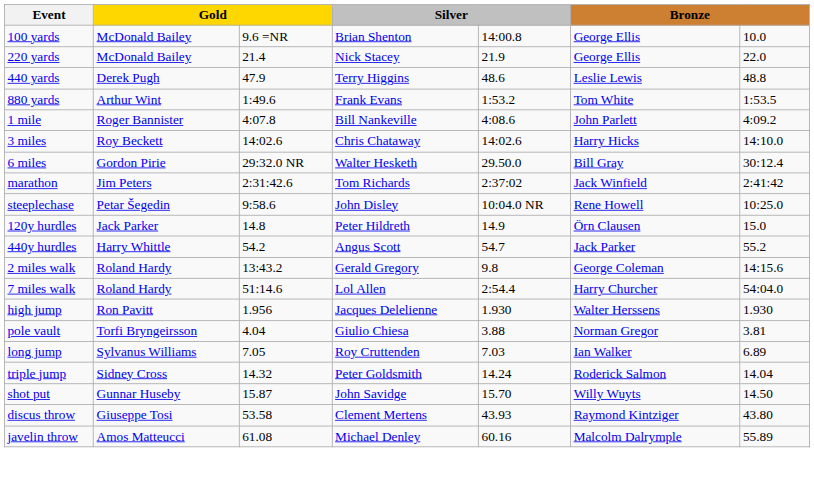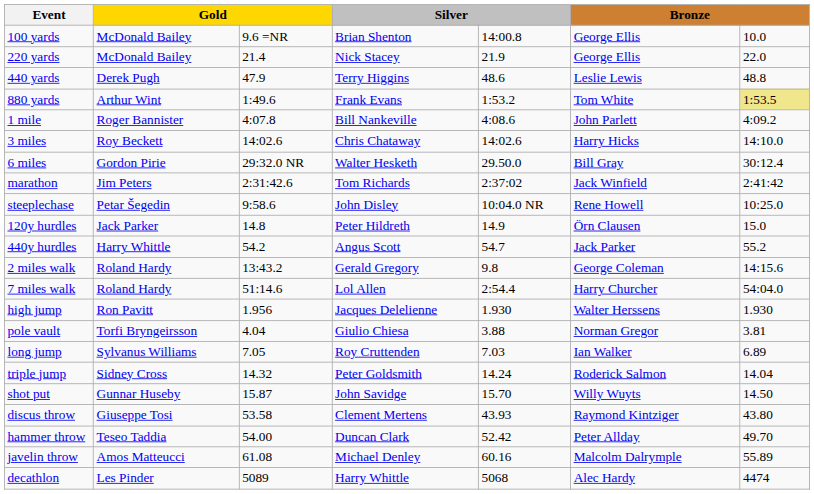(760, 99) no background -> (760, 99) khaki background
+ row: (46, 436)
+ row: (33, 478)
